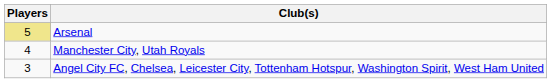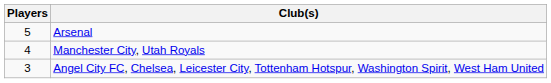(28, 31) khaki background -> (28, 31) no background
